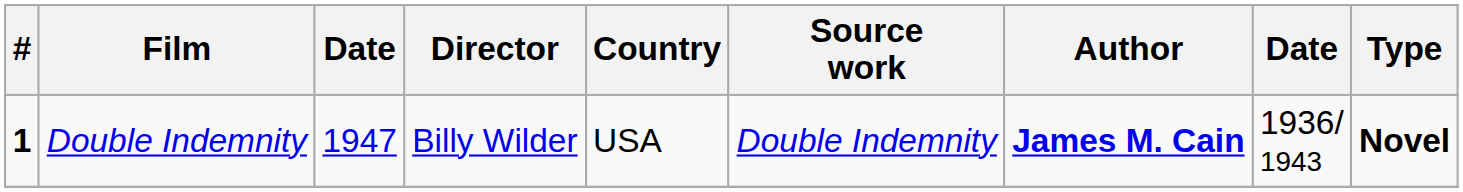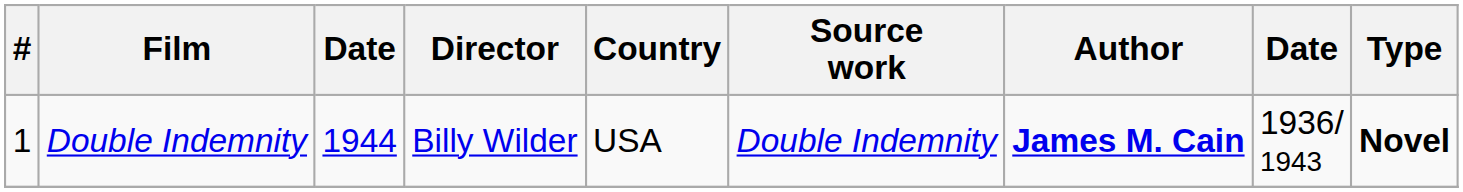(22, 140) bold -> (22, 140) normal
(360, 140) 1947 -> (360, 140) 1944
